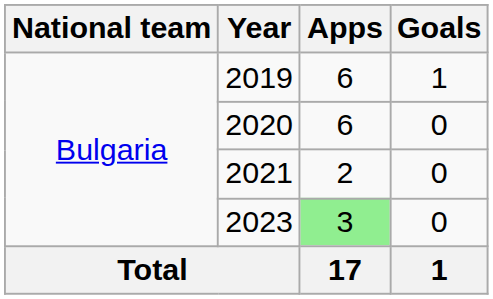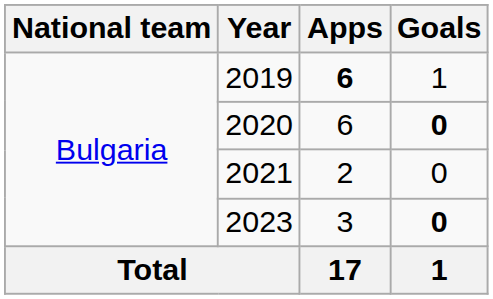(345, 76) normal -> (345, 76) bold
(439, 125) normal -> (439, 125) bold
(345, 221) lightgreen background -> (345, 221) no background
(439, 221) normal -> (439, 221) bold
